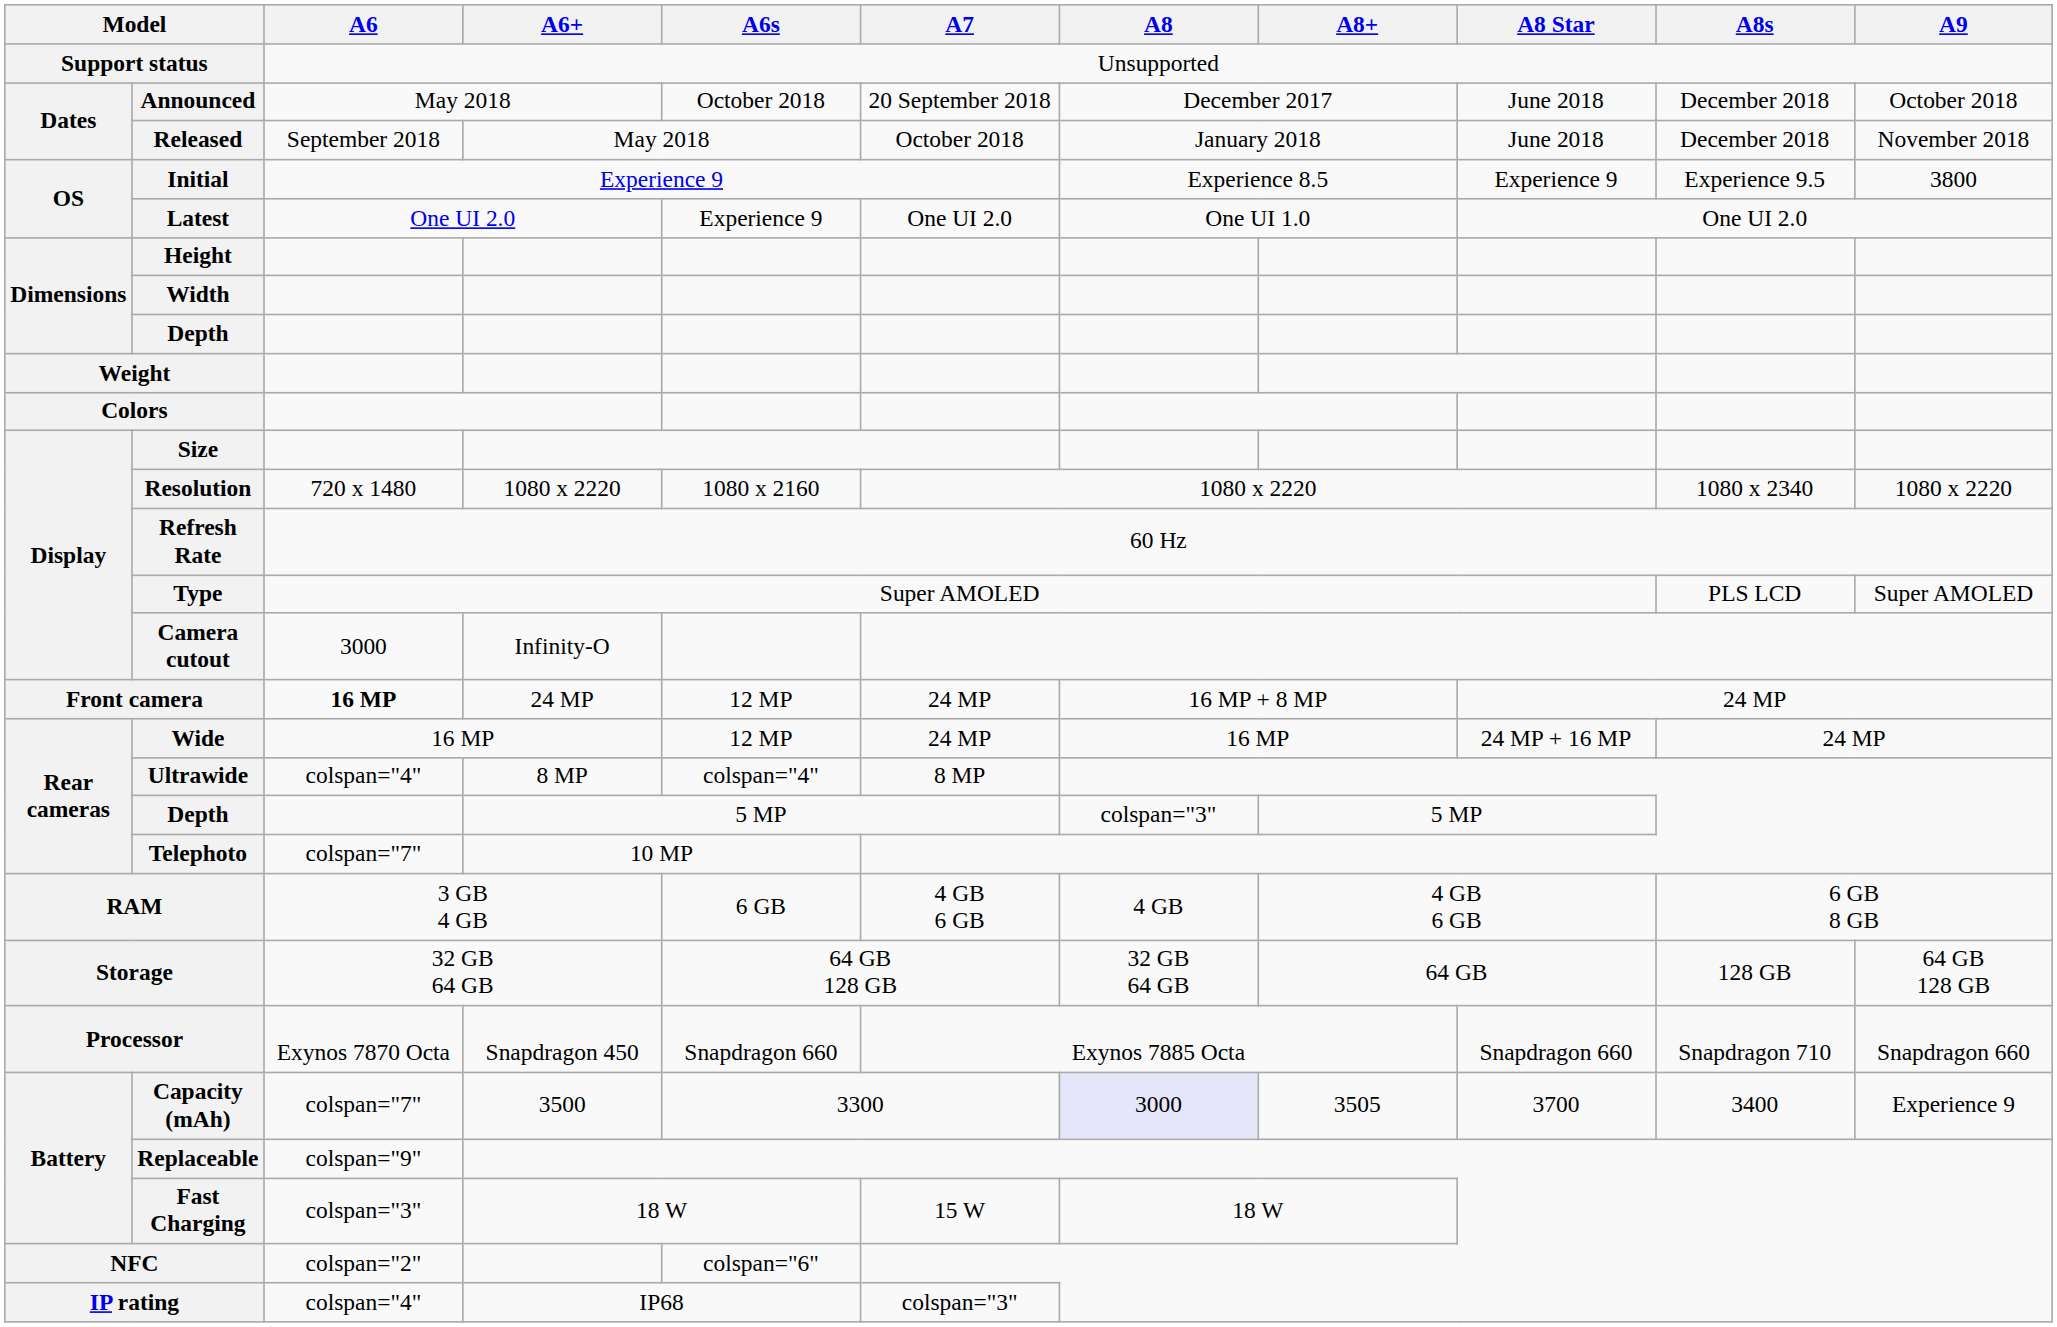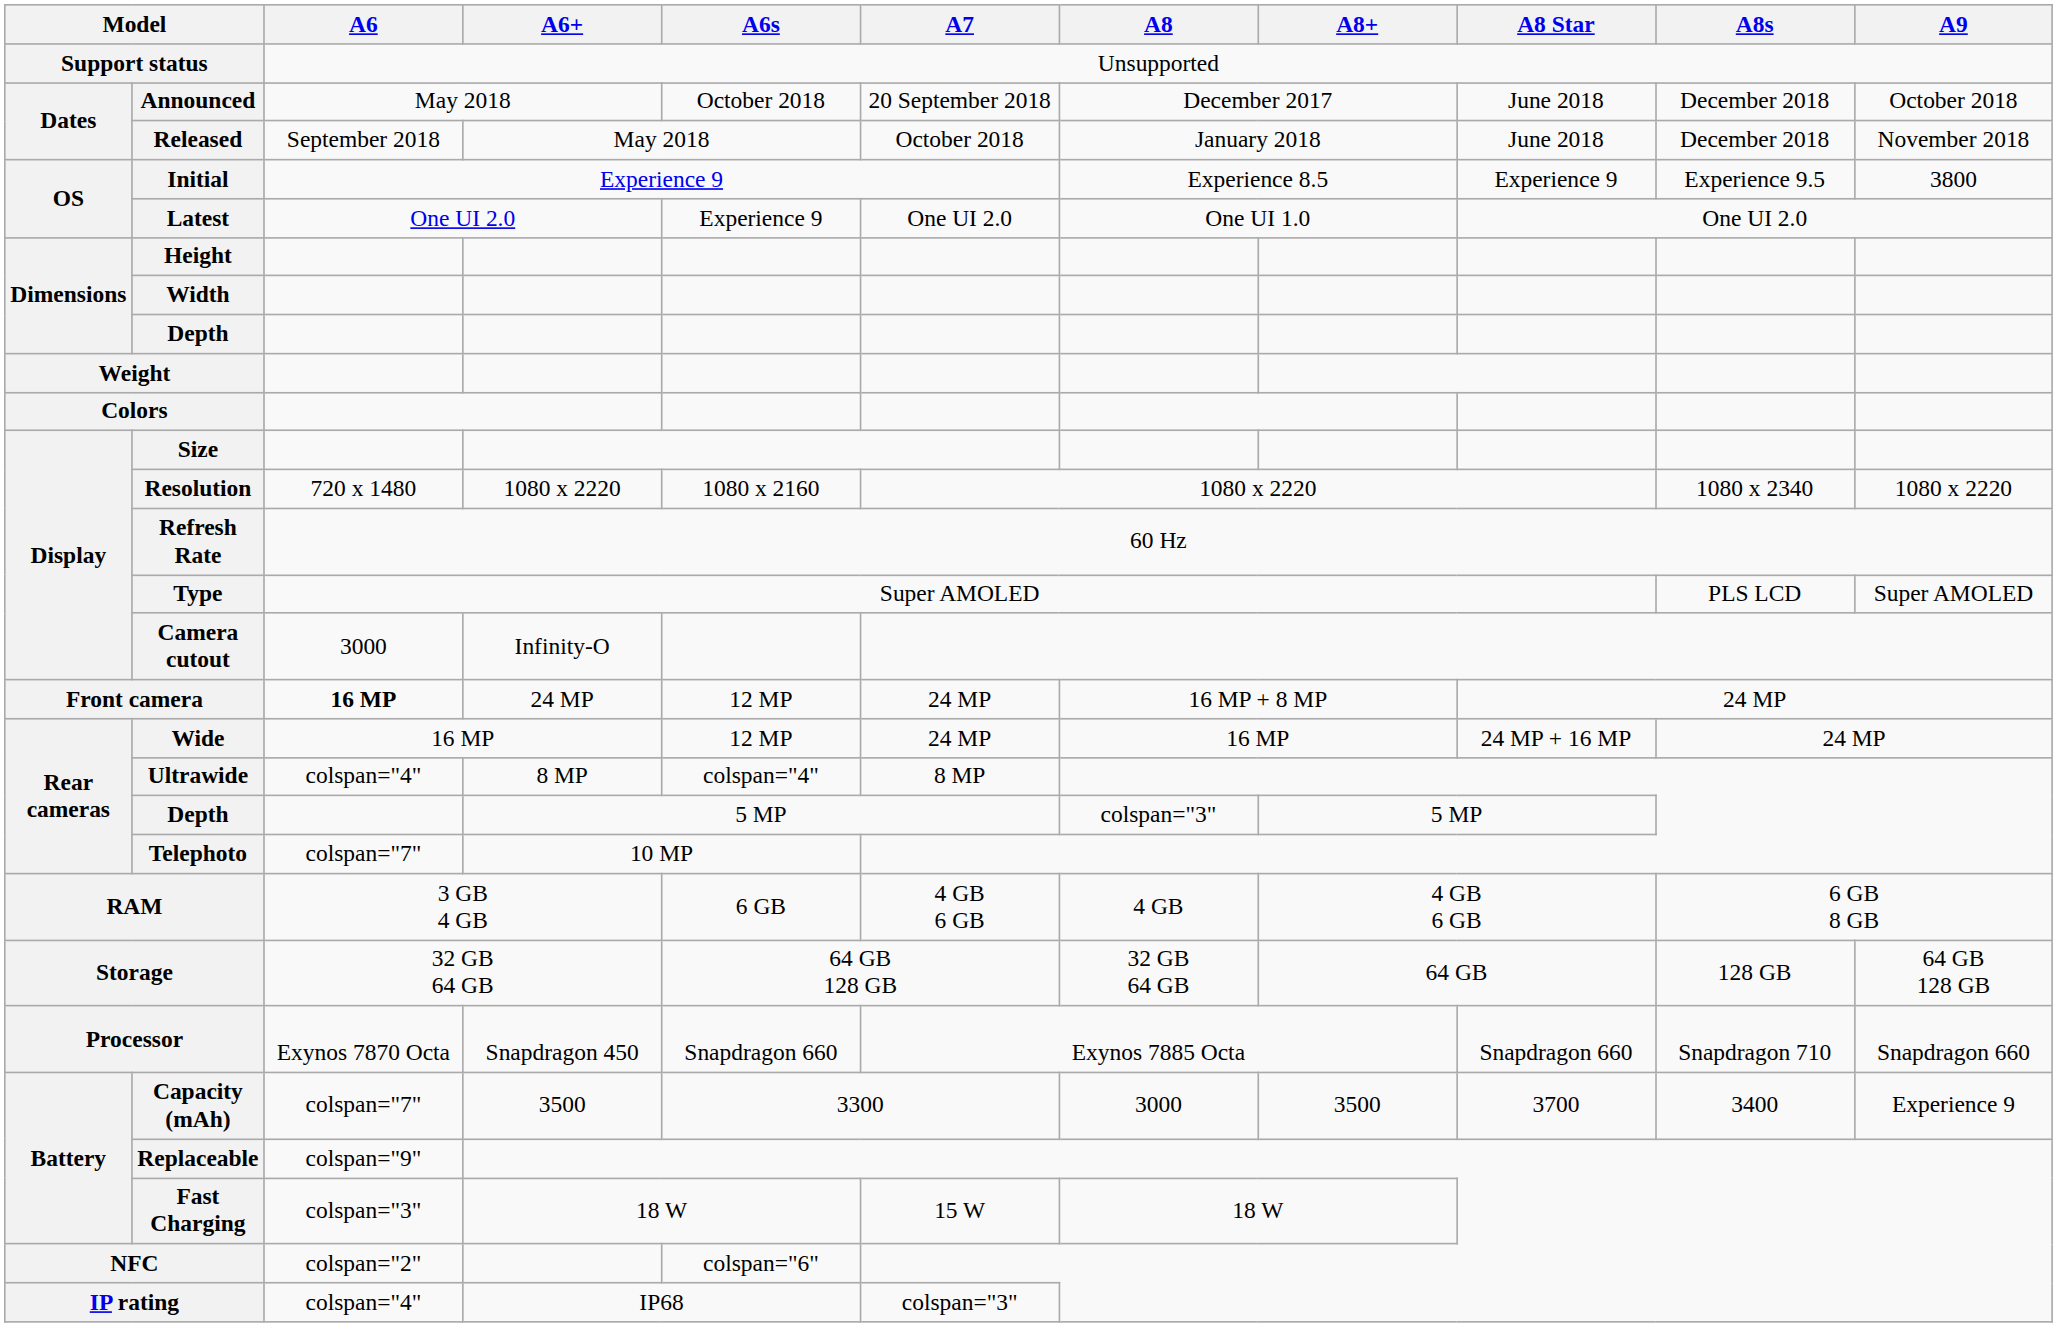(1158, 1105) lavender background -> (1158, 1105) no background
(1357, 1105) 3505 -> (1357, 1105) 3500
